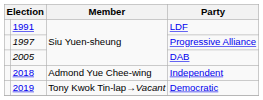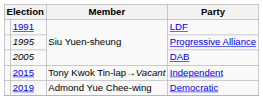(23, 42) 1997 -> (23, 42) 1995
(23, 73) 2018 -> (23, 73) 2015
(100, 73) Admond Yue Chee-wing -> (107, 73) Tony Kwok Tin-lap→Vacant
(107, 88) Tony Kwok Tin-lap→Vacant -> (100, 88) Admond Yue Chee-wing
